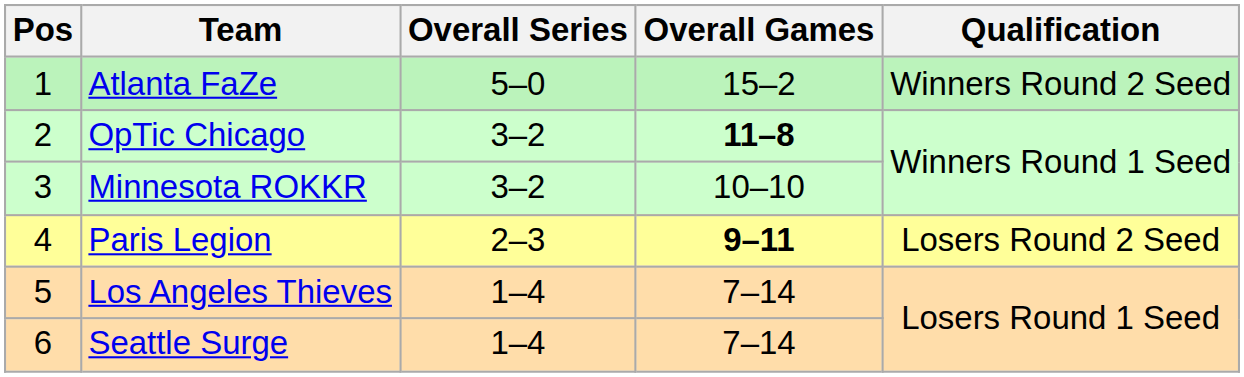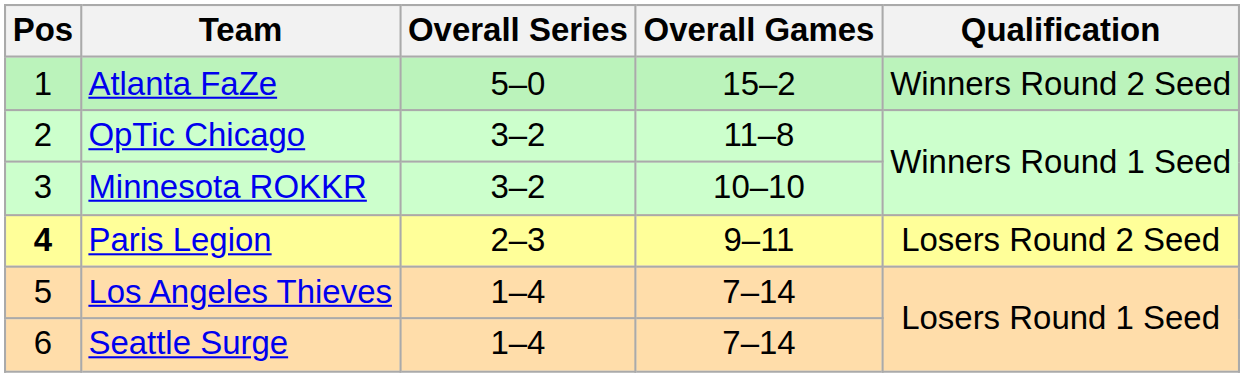(759, 135) bold -> (759, 135) normal
(43, 239) normal -> (43, 239) bold
(759, 239) bold -> (759, 239) normal
